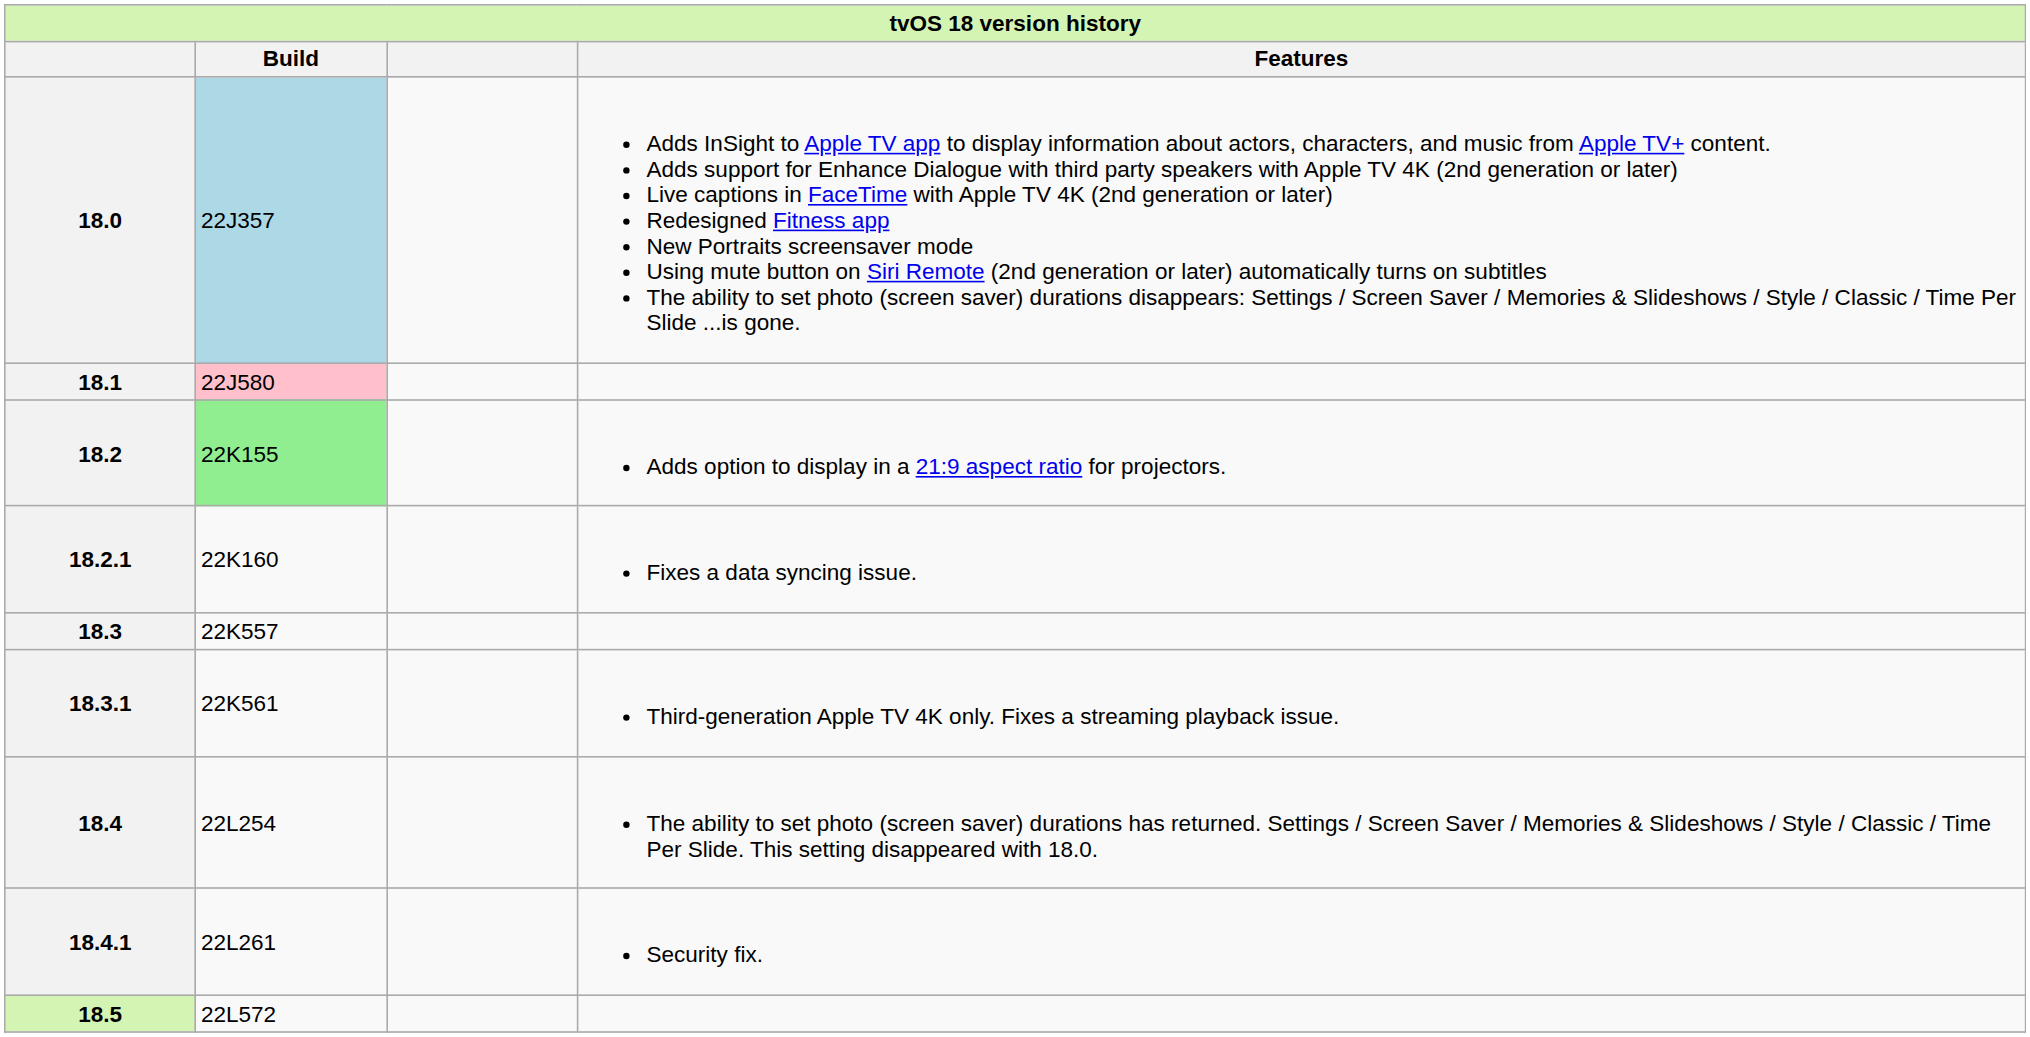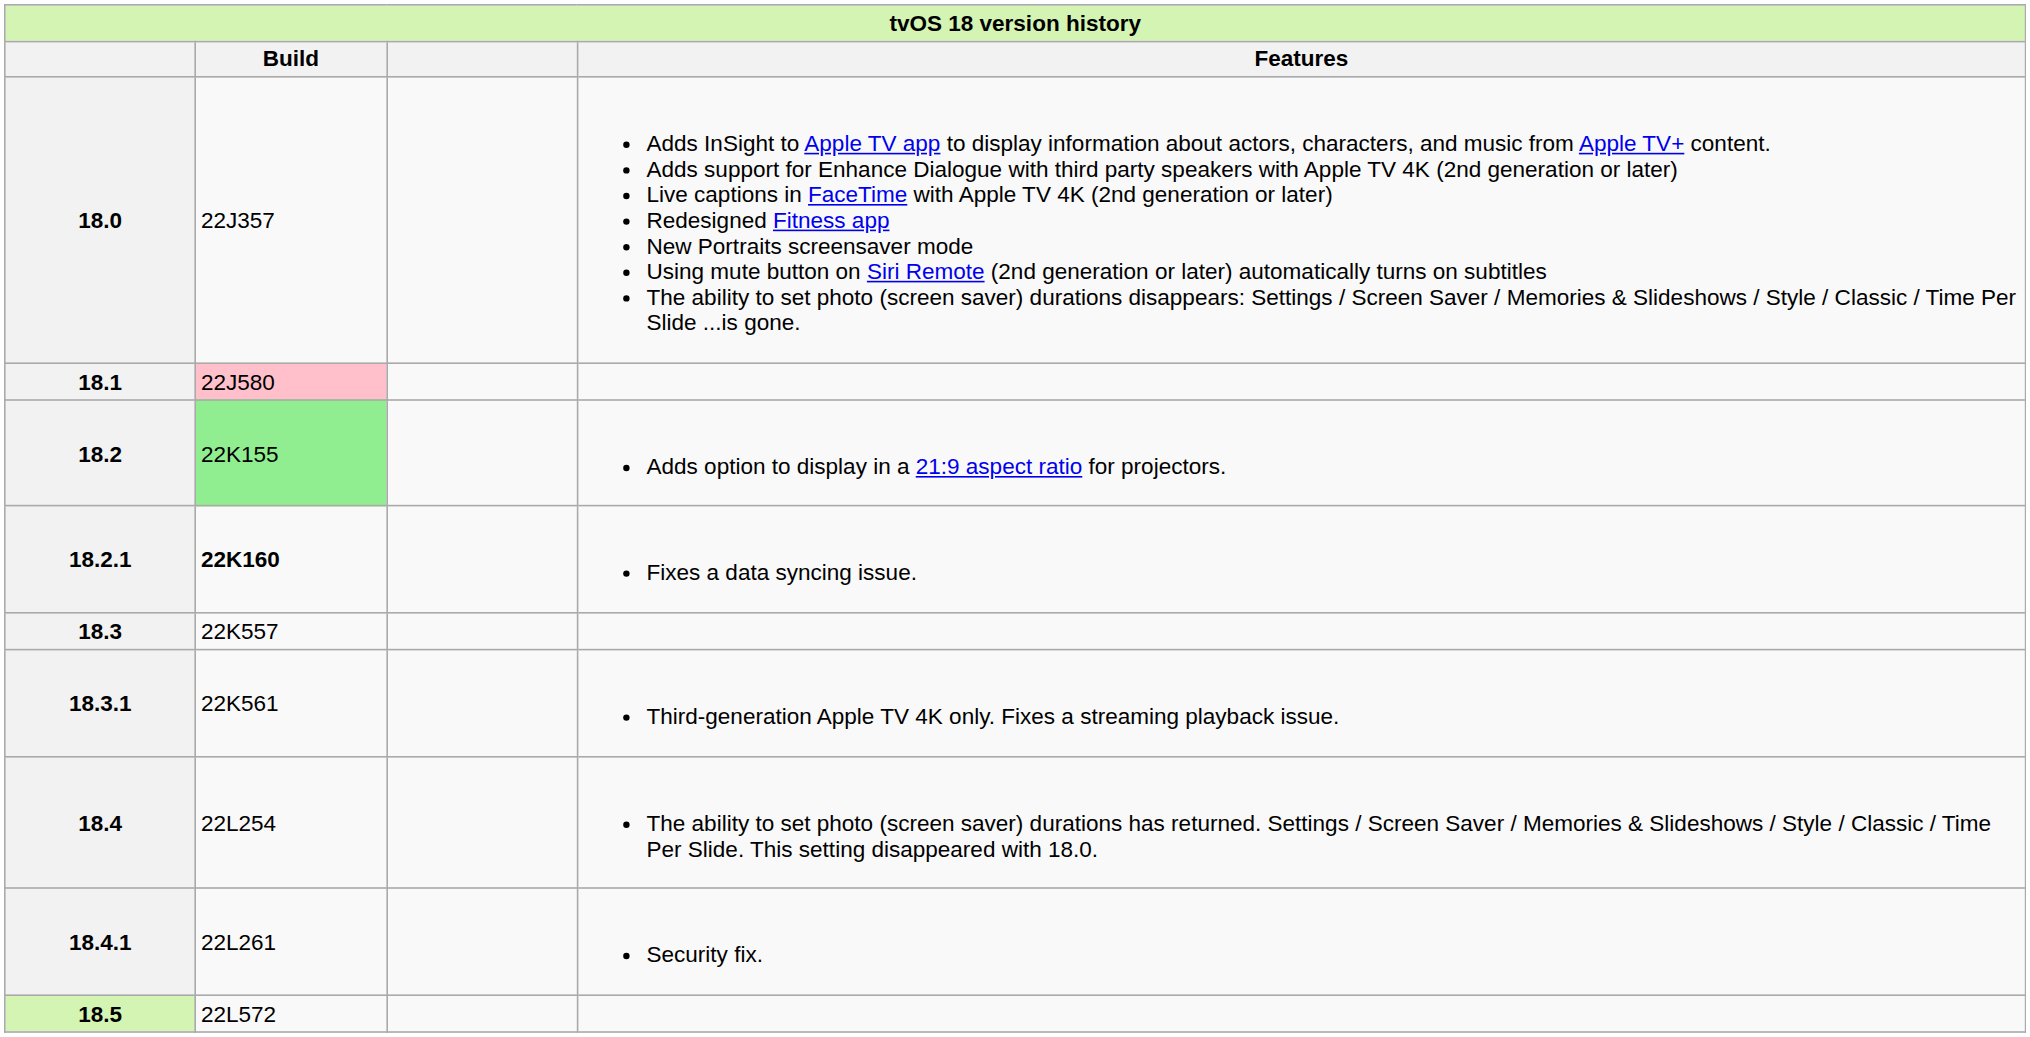(238, 220) lightblue background -> (238, 220) no background
(240, 560) normal -> (240, 560) bold
